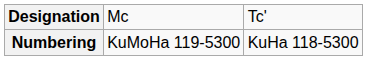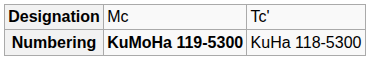(174, 42) normal -> (175, 42) bold
